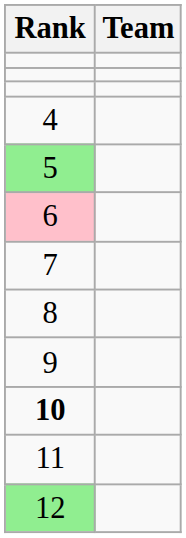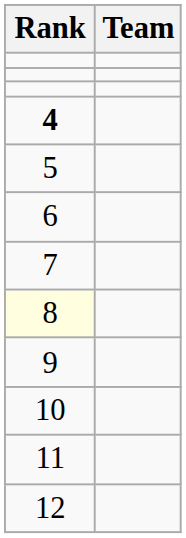(50, 119) normal -> (50, 119) bold
(50, 167) lightgreen background -> (50, 167) no background
(50, 216) pink background -> (50, 216) no background
(50, 313) no background -> (50, 313) lightyellow background
(50, 410) bold -> (50, 410) normal
(50, 507) lightgreen background -> (50, 507) no background
